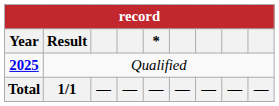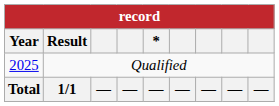(24, 65) bold -> (24, 65) normal
